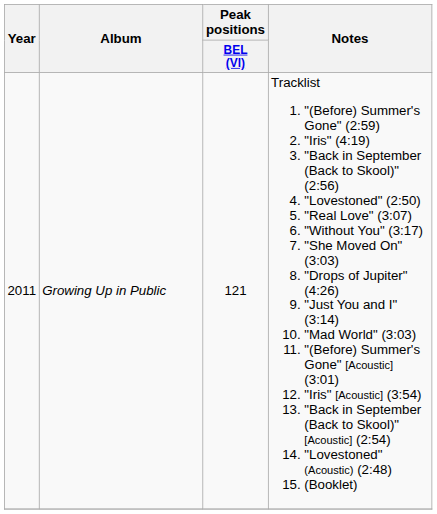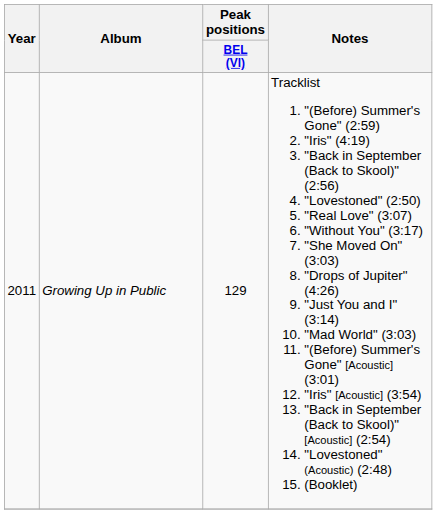(235, 290) 121 -> (235, 290) 129
